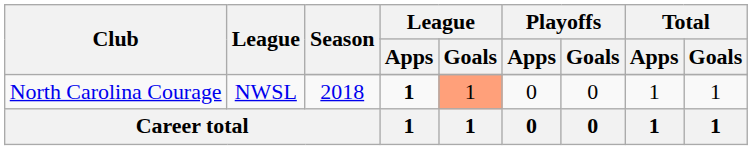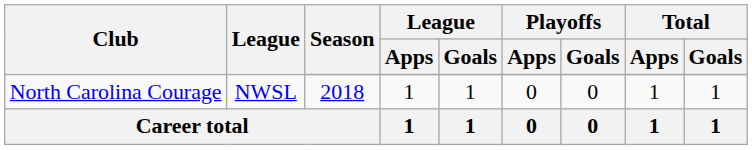(409, 91) bold -> (409, 91) normal
(470, 91) lightsalmon background -> (470, 91) no background
